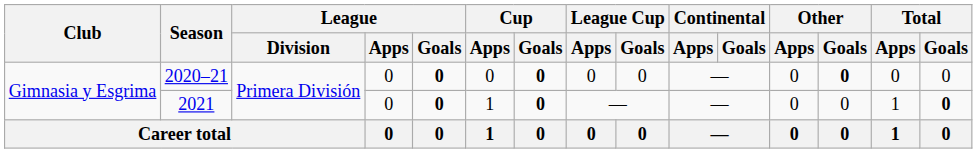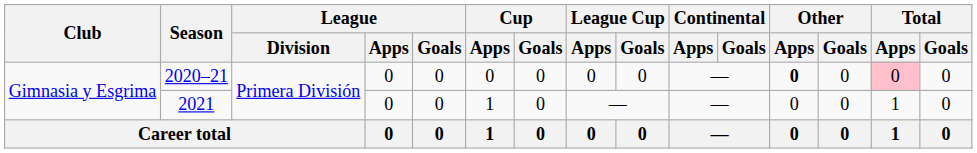(439, 76) bold -> (439, 76) normal
(540, 76) bold -> (540, 76) normal
(794, 76) normal -> (794, 76) bold
(845, 76) bold -> (845, 76) normal
(895, 76) no background -> (895, 76) pink background
(439, 104) bold -> (439, 104) normal
(540, 104) bold -> (540, 104) normal
(946, 104) bold -> (946, 104) normal
